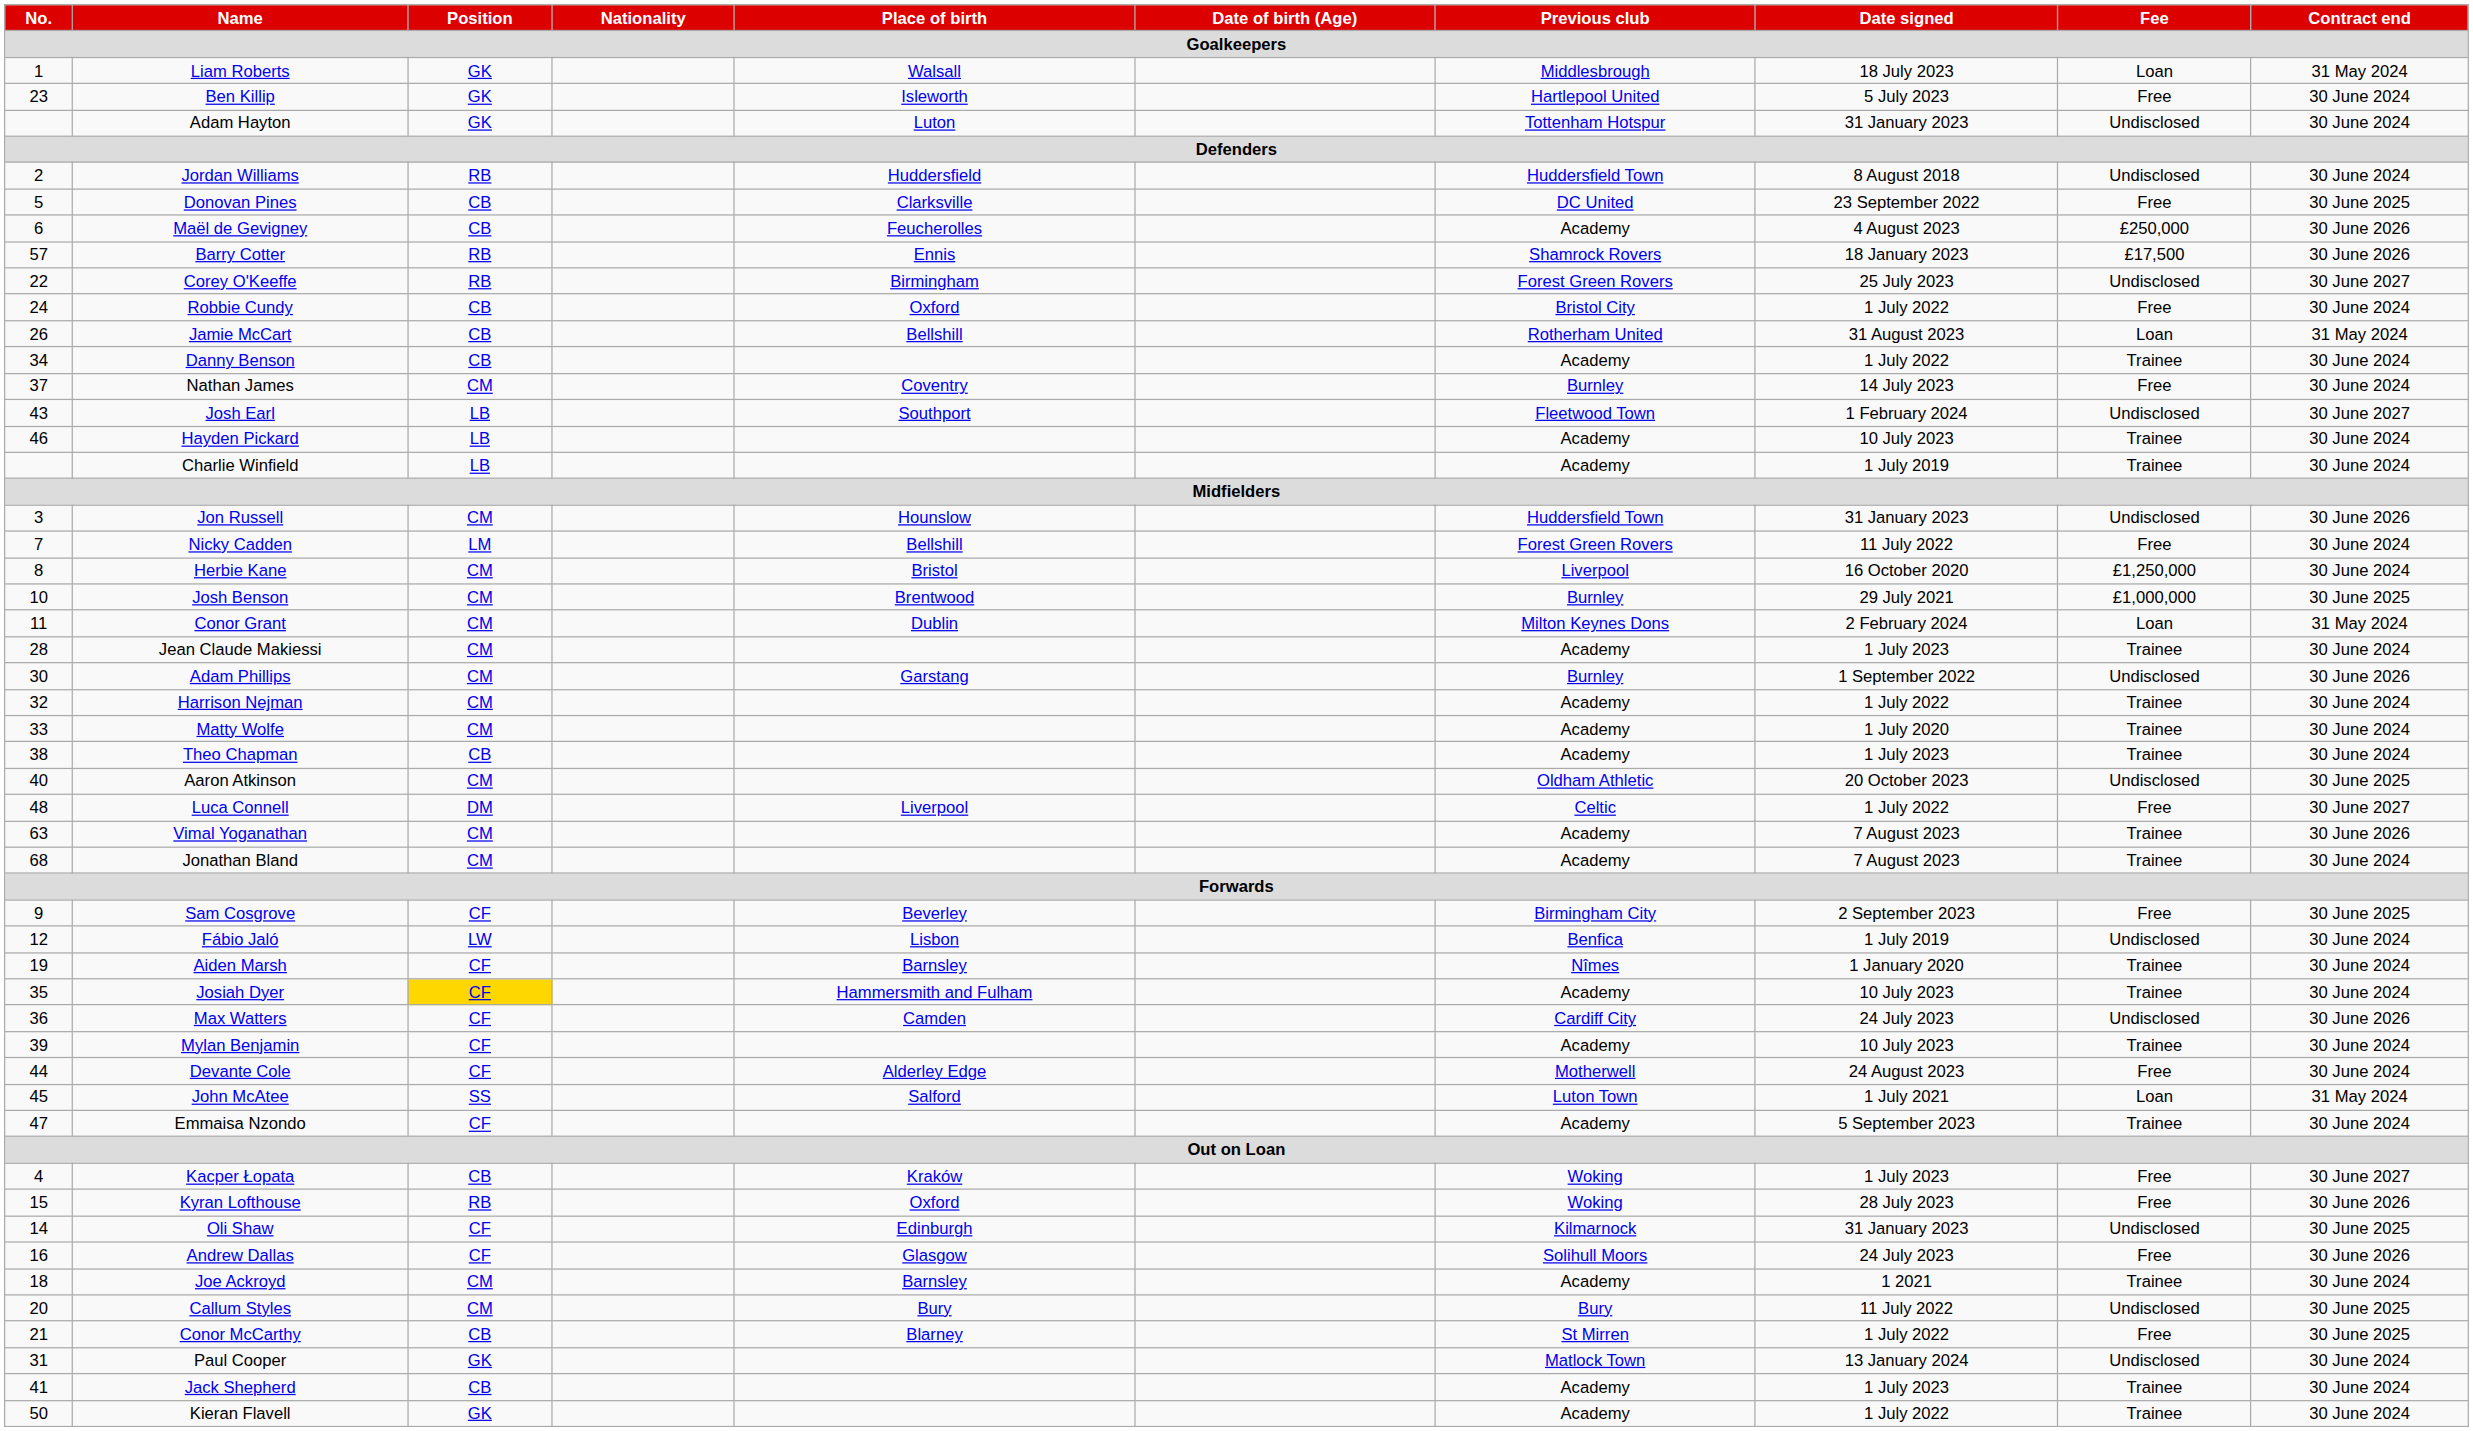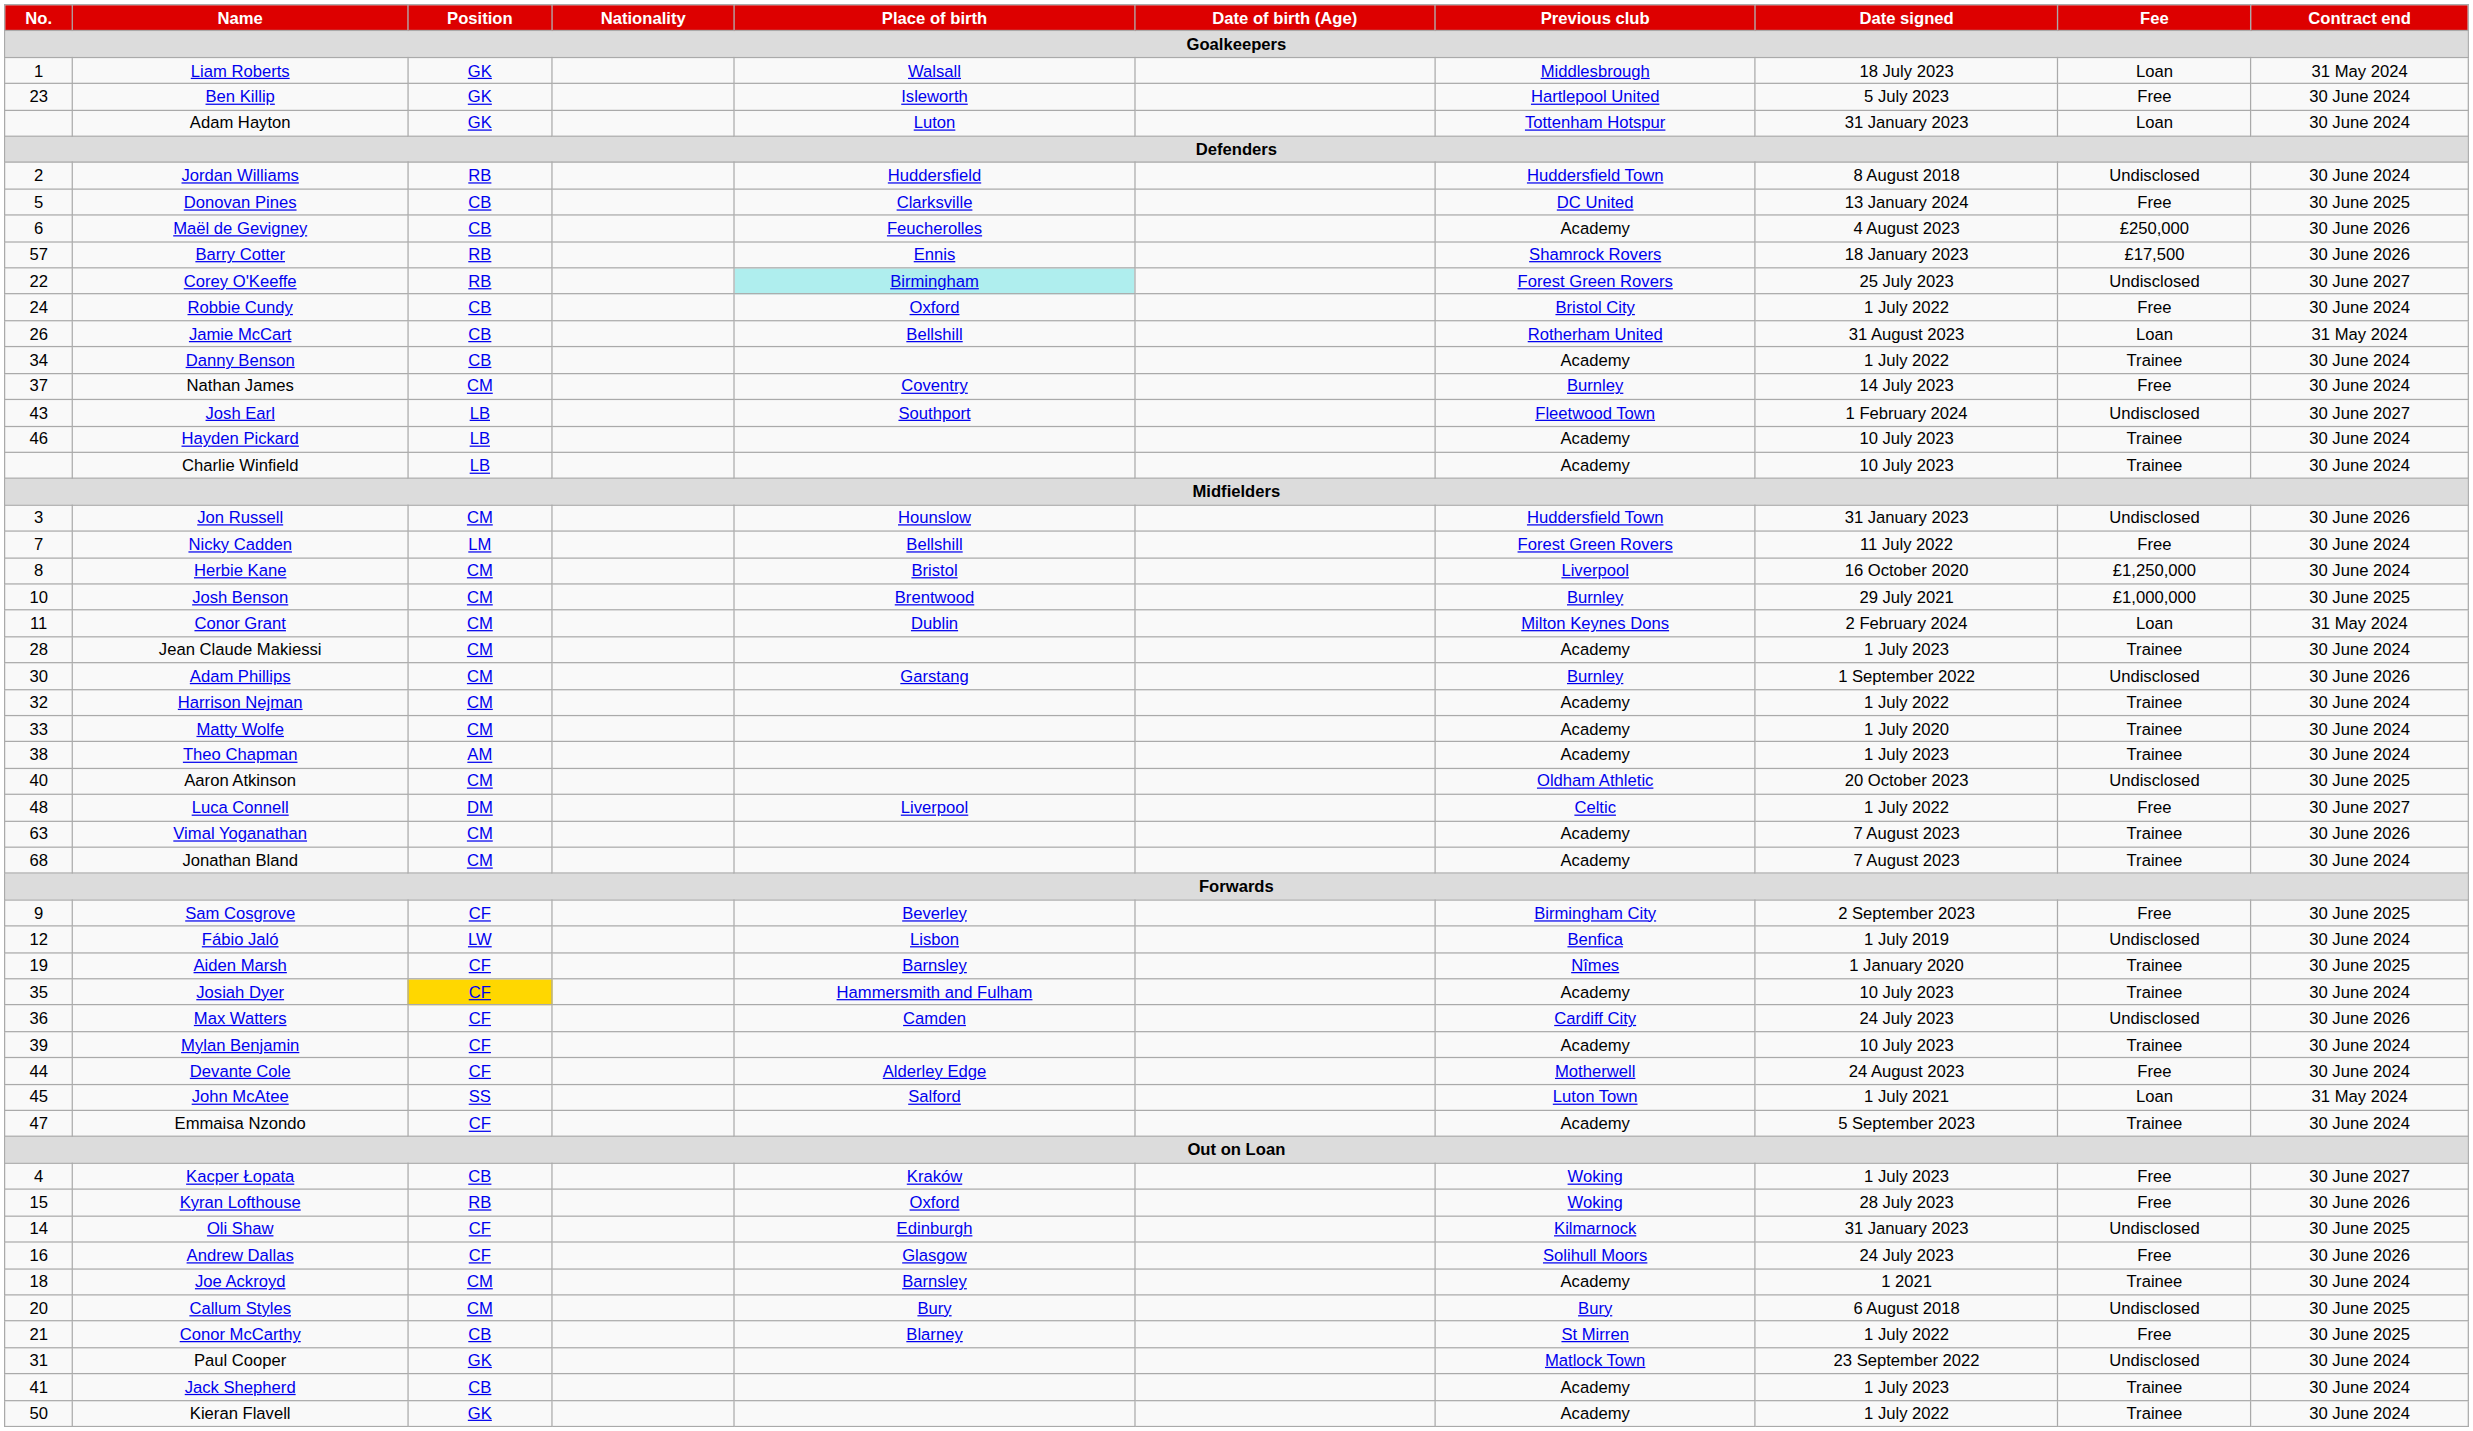(2154, 123) Undisclosed -> (2154, 123) Loan
(1907, 202) 23 September 2022 -> (1907, 202) 13 January 2024
(935, 281) no background -> (935, 281) paleturquoise background
(1907, 465) 1 July 2019 -> (1907, 465) 10 July 2023
(480, 755) CB -> (480, 755) AM
(2360, 965) 30 June 2024 -> (2360, 965) 30 June 2025
(1907, 1307) 11 July 2022 -> (1907, 1307) 6 August 2018
(1907, 1360) 13 January 2024 -> (1907, 1360) 23 September 2022
